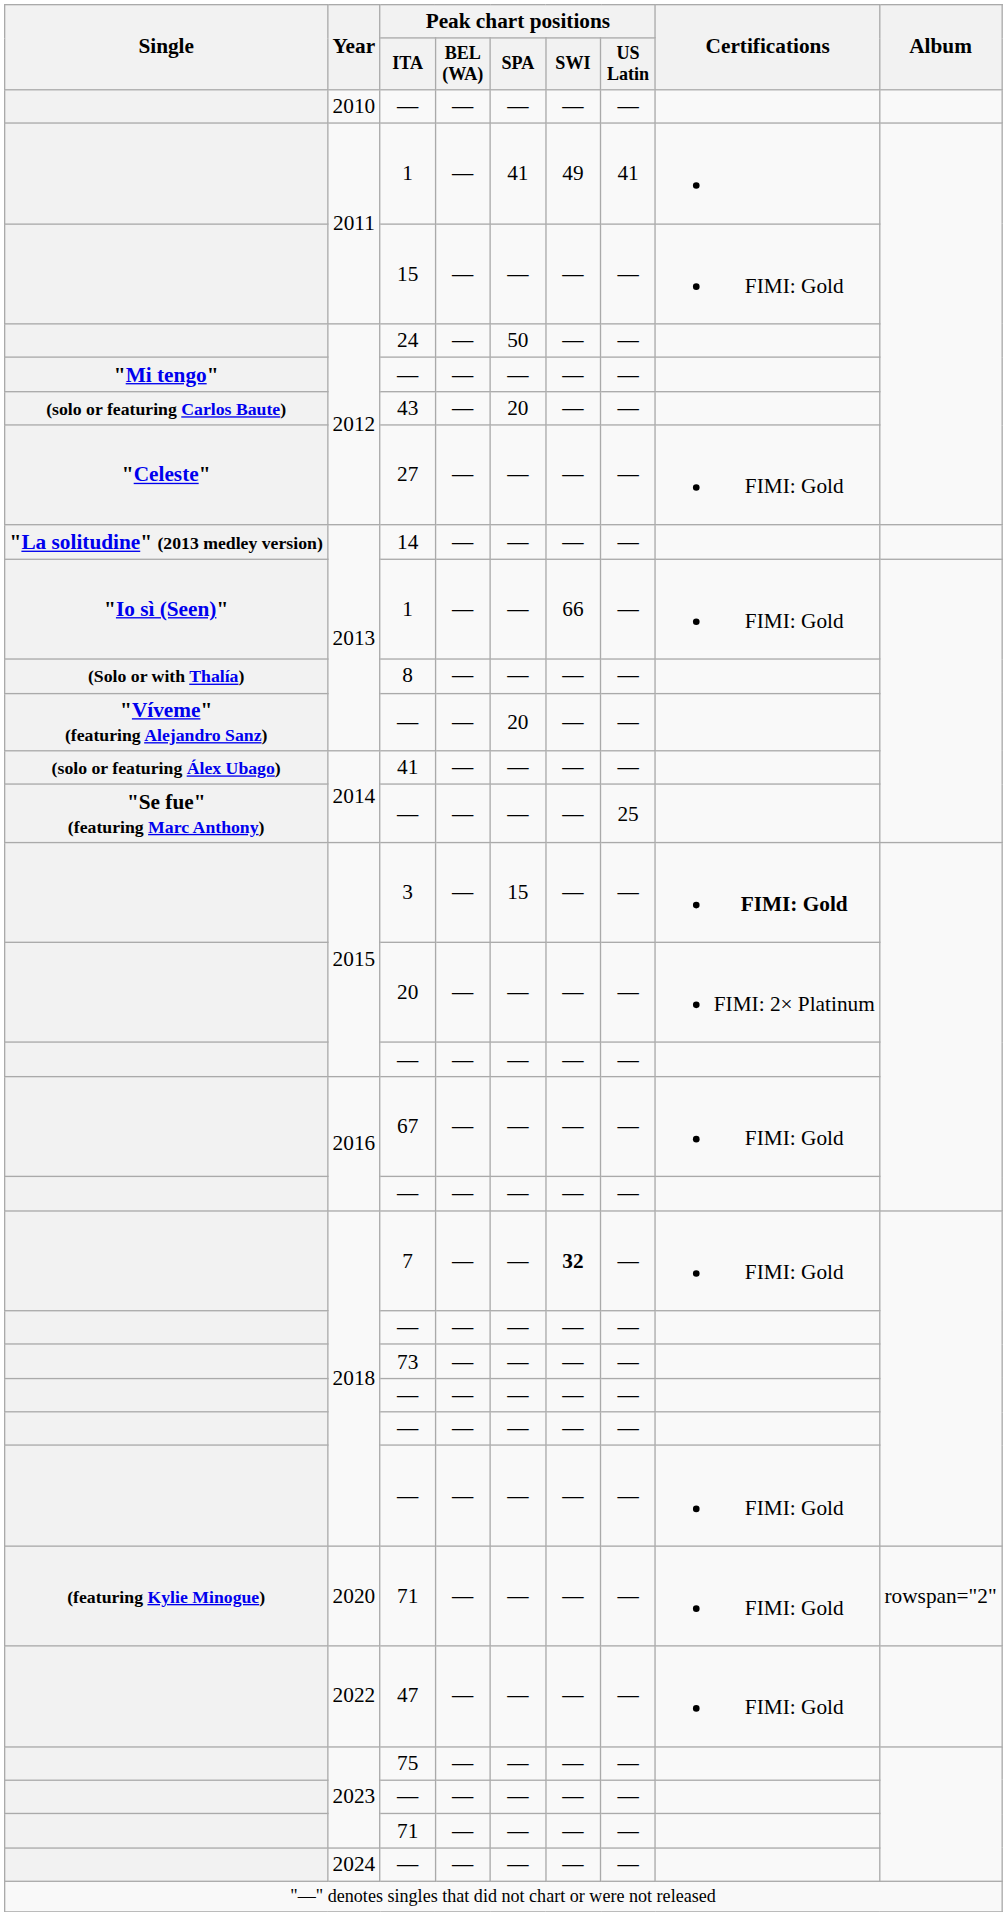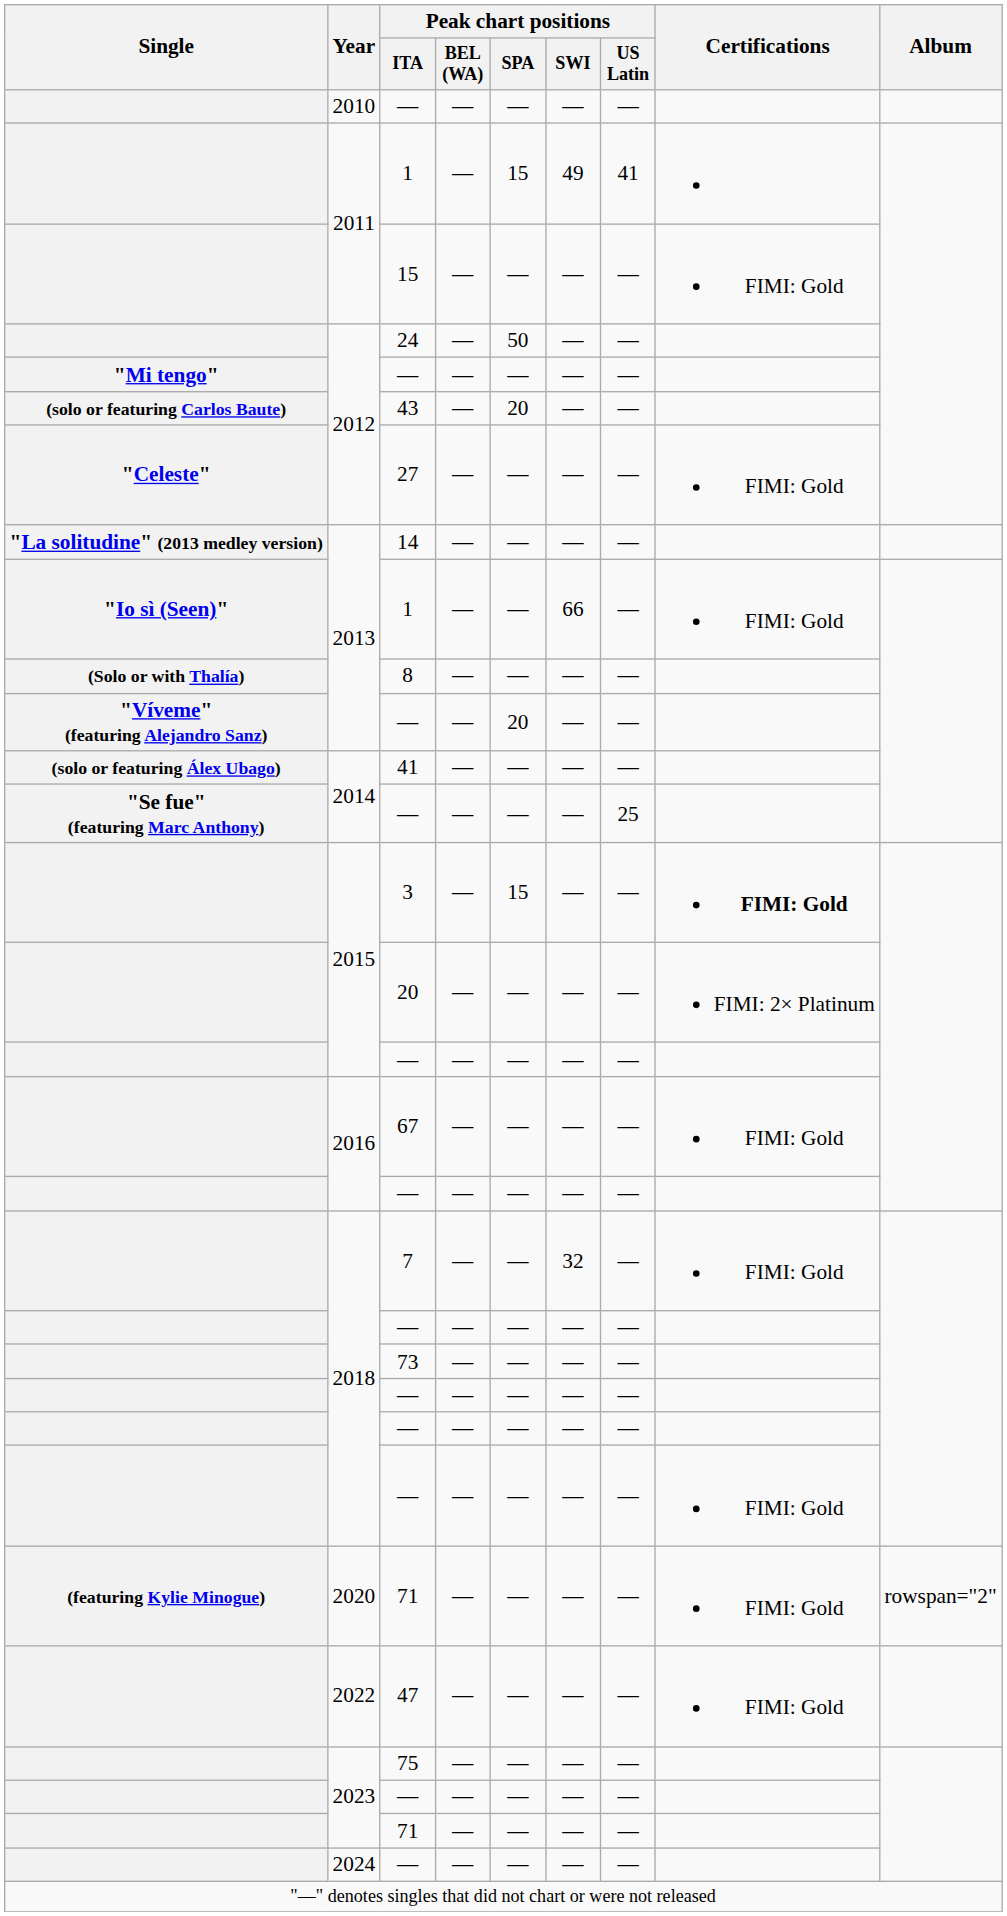(518, 173) 41 -> (518, 173) 15
(573, 1260) bold -> (573, 1260) normal
